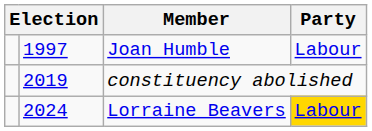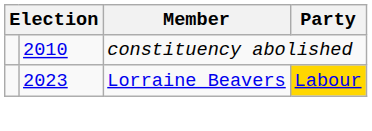- row: (169, 50)
(45, 80) 2019 -> (45, 50) 2010
(45, 111) 2024 -> (45, 80) 2023
